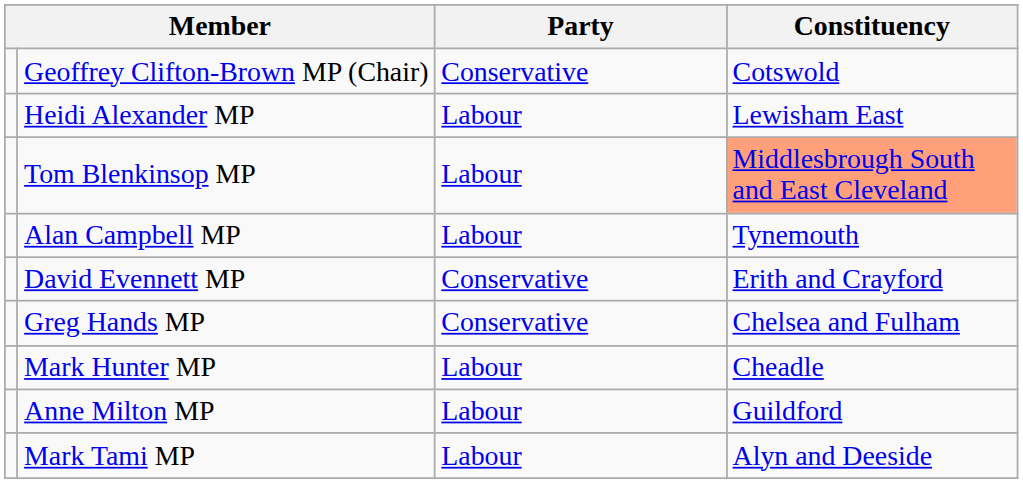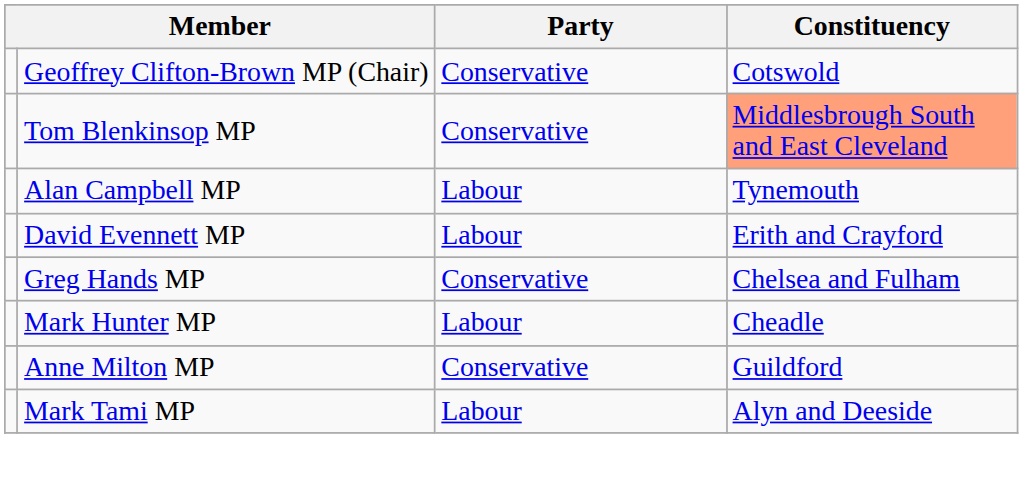- row: (139, 114)
(482, 174) Labour -> (515, 130) Conservative
(515, 278) Conservative -> (482, 234) Labour
(482, 411) Labour -> (515, 366) Conservative
